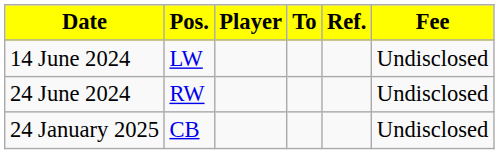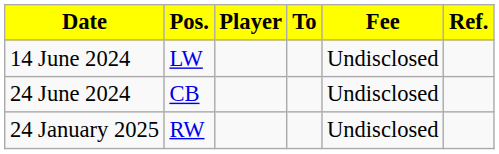columns swapped: (433, 22) <-> (347, 22)
(187, 93) RW -> (184, 93) CB
(184, 129) CB -> (187, 129) RW
